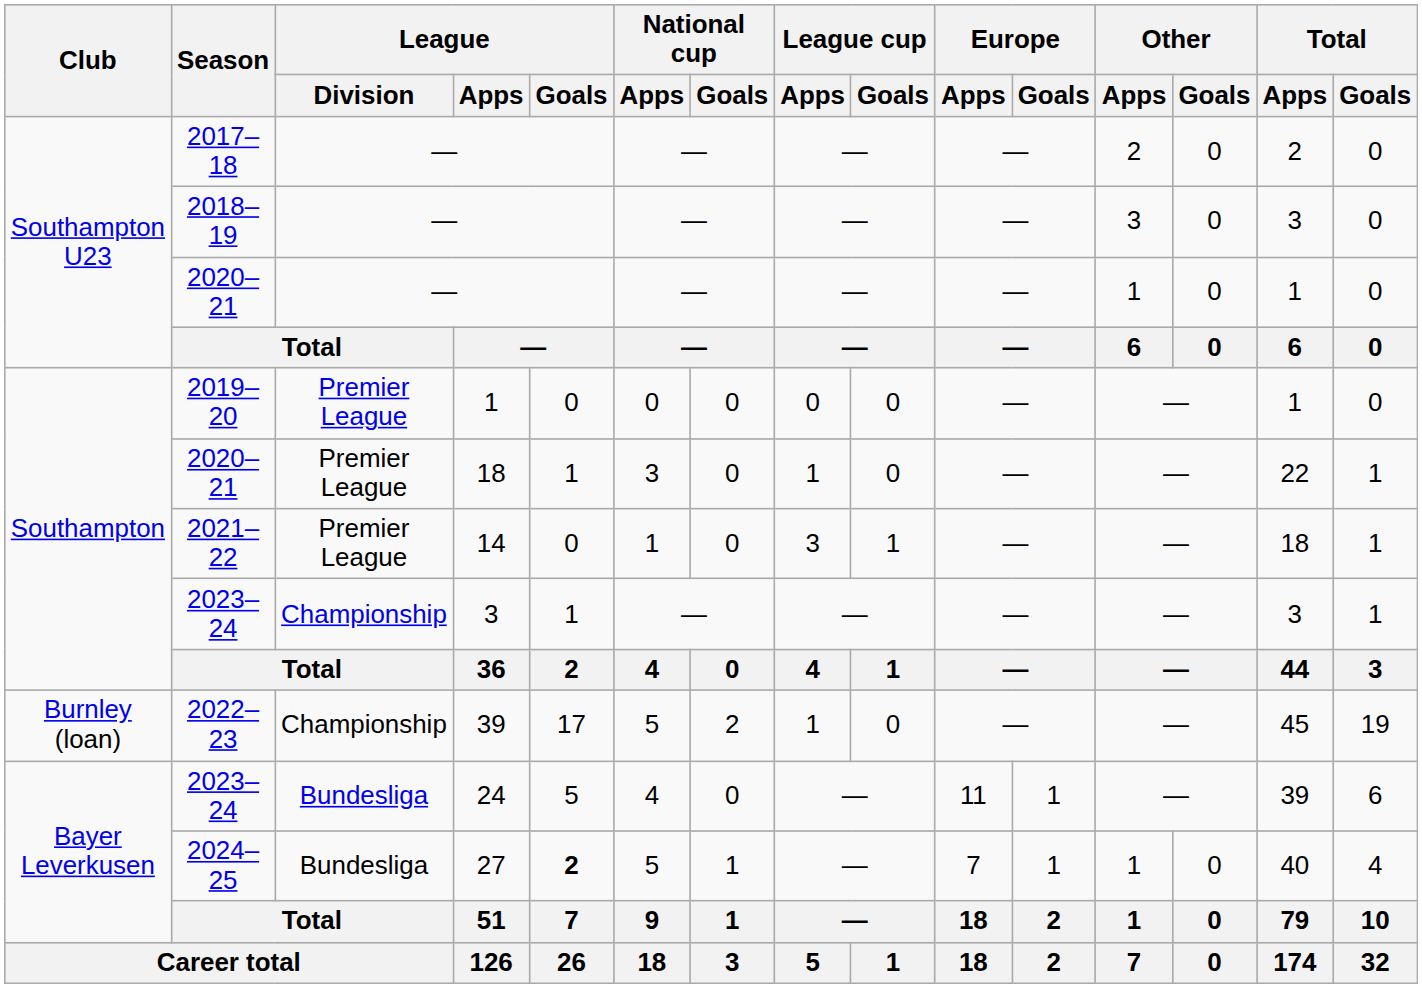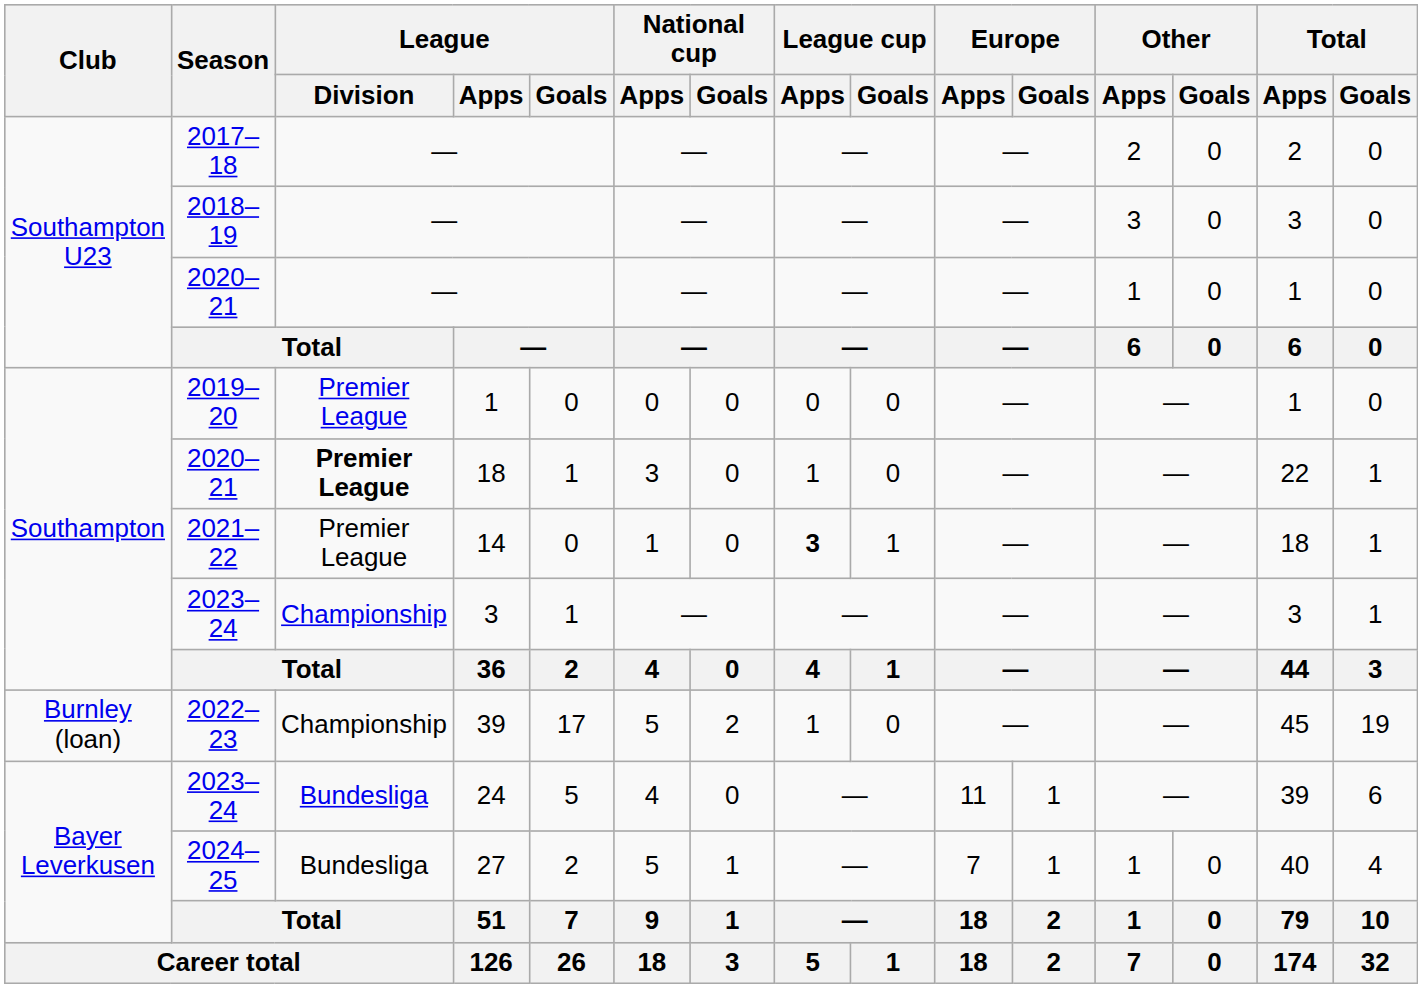(364, 473) normal -> (364, 473) bold
(813, 543) normal -> (813, 543) bold
(572, 865) bold -> (572, 865) normal
